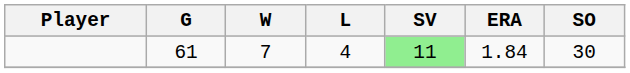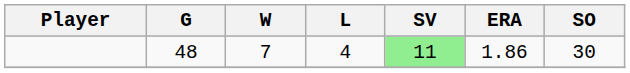(186, 52) 61 -> (186, 52) 48
(505, 52) 1.84 -> (505, 52) 1.86
